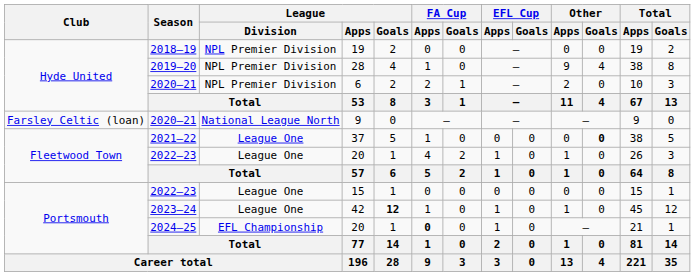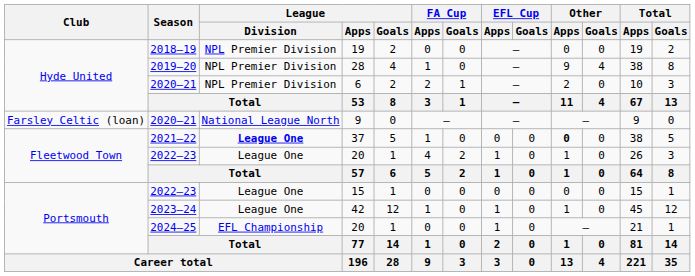(271, 138) normal -> (271, 138) bold
(567, 138) normal -> (567, 138) bold
(601, 138) bold -> (601, 138) normal
(393, 209) bold -> (393, 209) normal
(428, 227) bold -> (428, 227) normal
